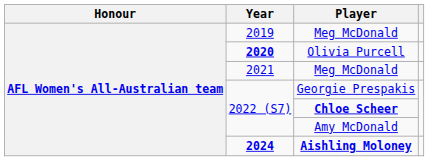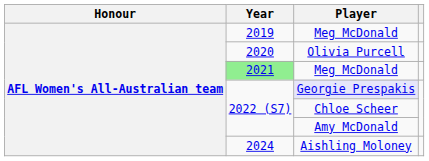(260, 52) bold -> (260, 52) normal
(260, 70) no background -> (260, 70) lightgreen background
(356, 89) no background -> (356, 89) lavender background
(356, 108) bold -> (356, 108) normal
(260, 146) bold -> (260, 146) normal
(356, 146) bold -> (356, 146) normal
